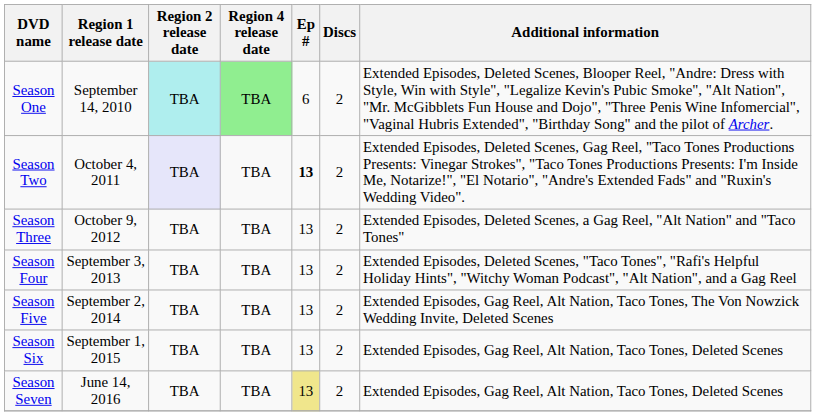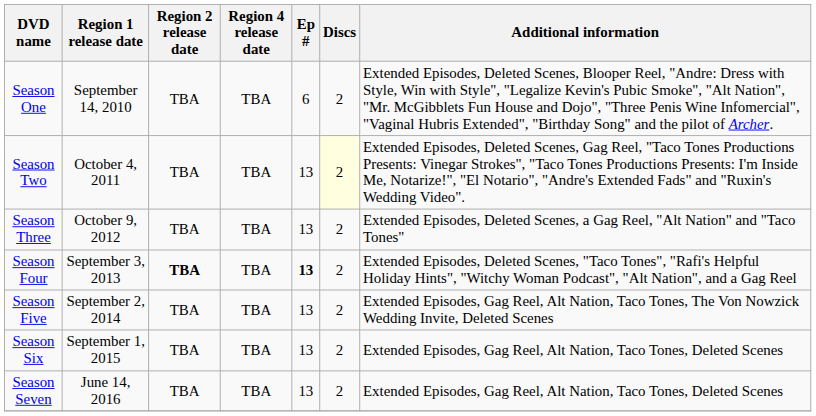(185, 98) paleturquoise background -> (185, 98) no background
(256, 98) lightgreen background -> (256, 98) no background
(185, 172) lavender background -> (185, 172) no background
(306, 172) bold -> (306, 172) normal
(340, 172) no background -> (340, 172) lightyellow background
(185, 269) normal -> (185, 269) bold
(306, 269) normal -> (306, 269) bold
(306, 390) khaki background -> (306, 390) no background
